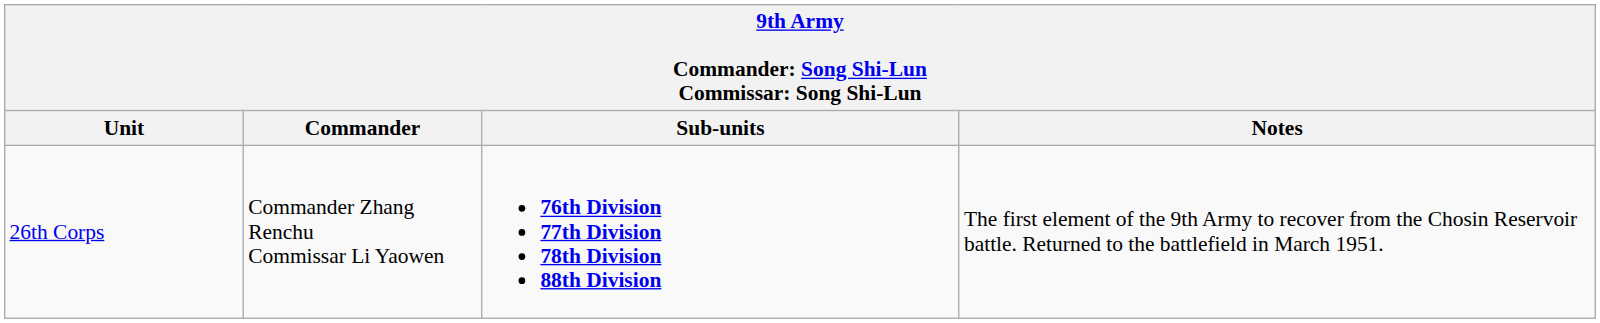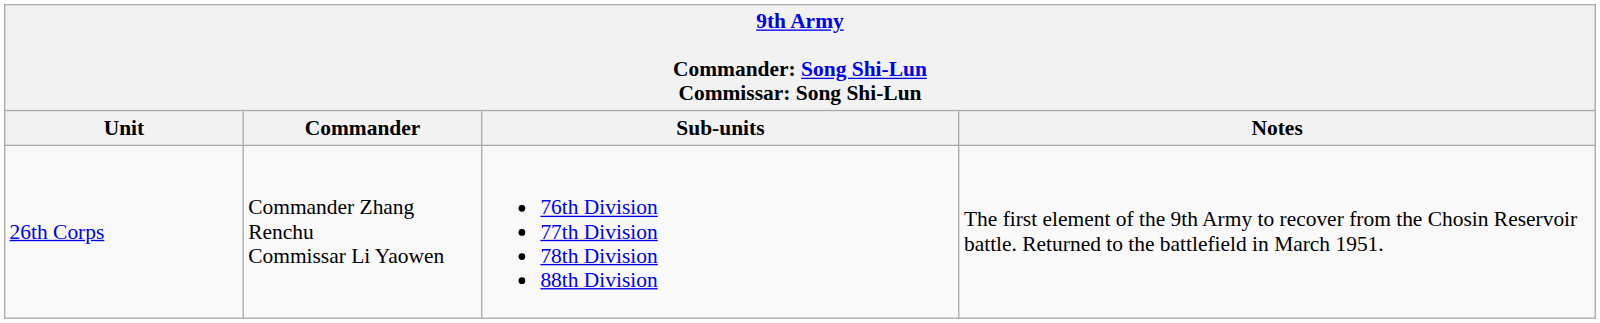(720, 244) bold -> (720, 244) normal
